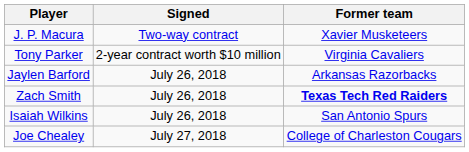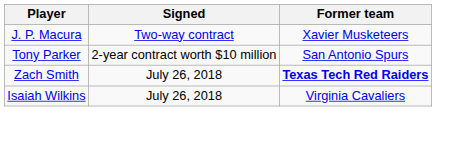(374, 55) Virginia Cavaliers -> (355, 55) San Antonio Spurs
- row: (49, 75)
(374, 116) San Antonio Spurs -> (355, 95) Virginia Cavaliers
- row: (49, 136)
